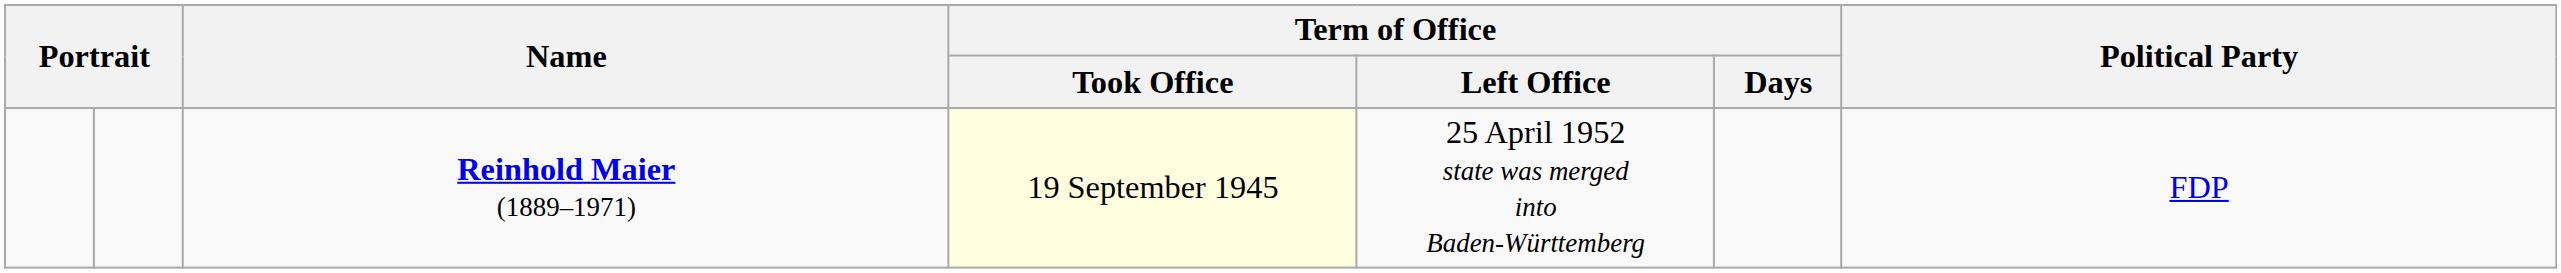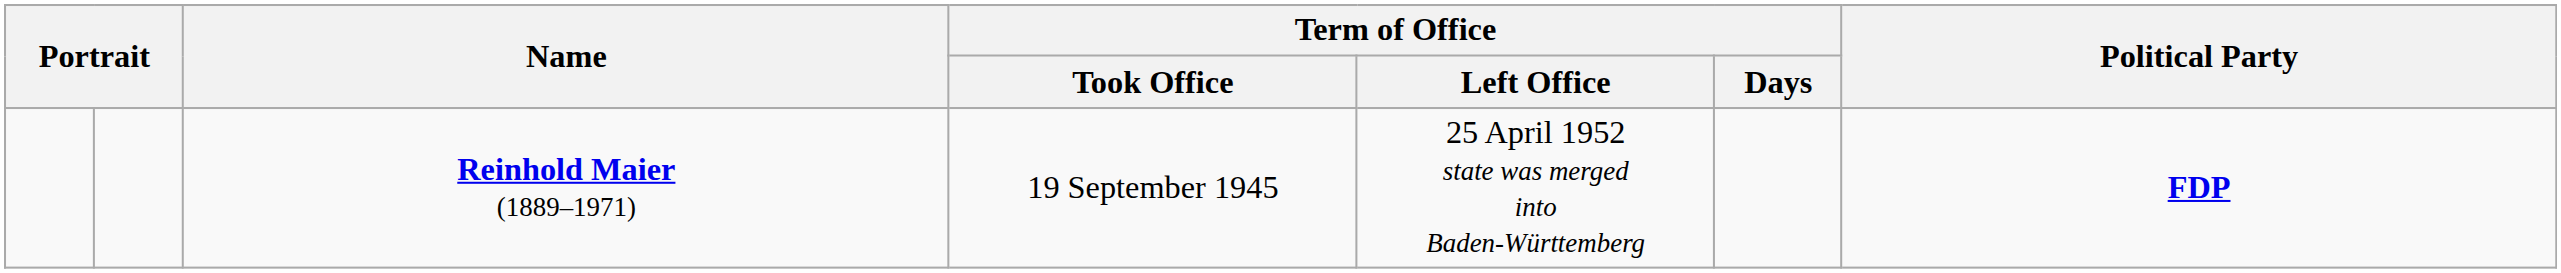(1153, 187) lightyellow background -> (1153, 187) no background
(2199, 187) normal -> (2199, 187) bold
